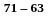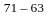(24, 7) bold -> (24, 7) normal
